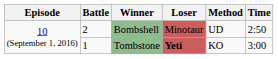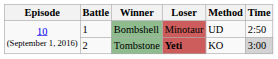(85, 29) 2 -> (85, 29) 1
(85, 45) 1 -> (85, 45) 2
(257, 45) no background -> (257, 45) lightgrey background
